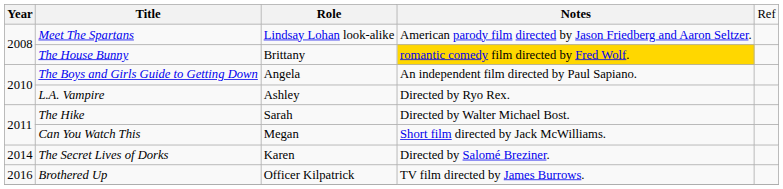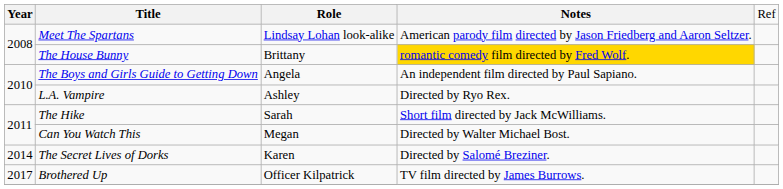(485, 114) Directed by Walter Michael Bost. -> (503, 114) Short film directed by Jack McWilliams.
(503, 134) Short film directed by Jack McWilliams. -> (485, 134) Directed by Walter Michael Bost.
(20, 174) 2016 -> (20, 174) 2017
